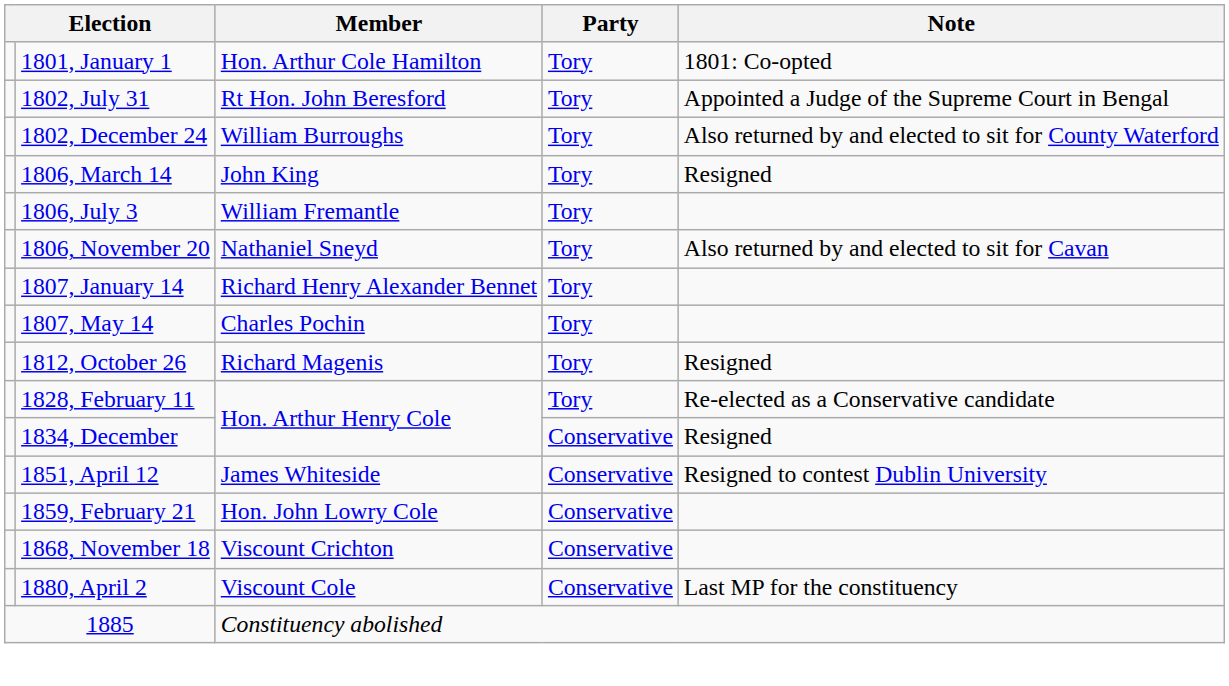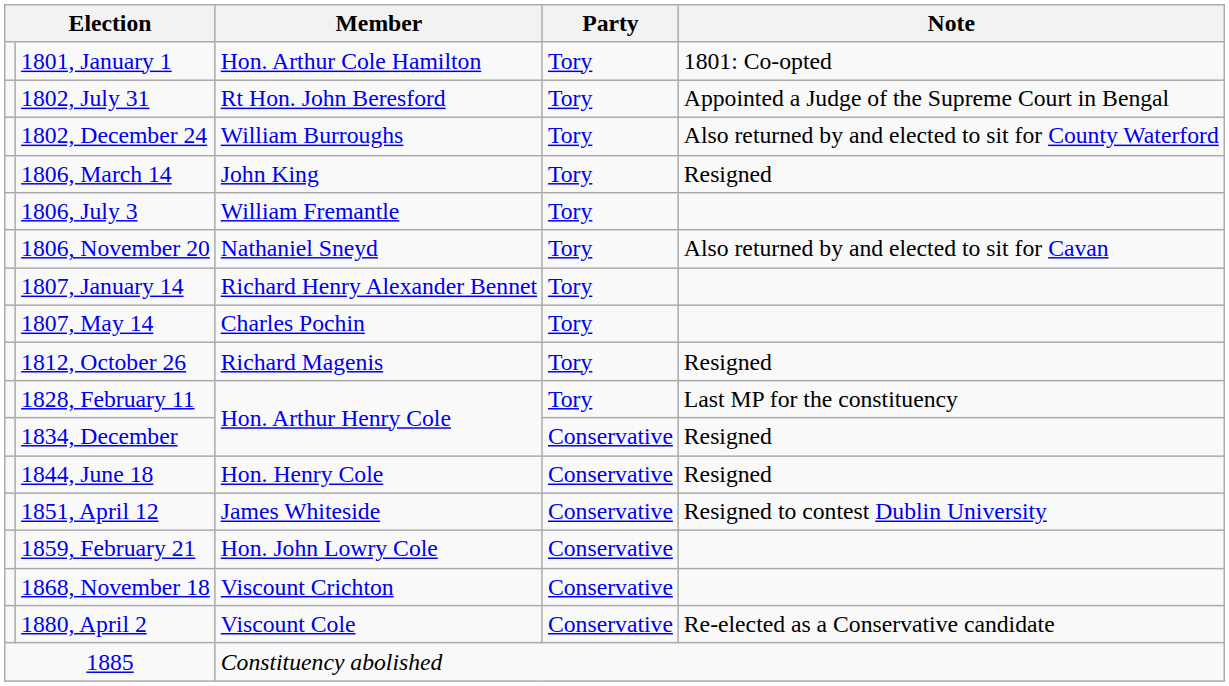(869, 398) Re-elected as a Conservative candidate -> (821, 398) Last MP for the constituency
+ row: (87, 473)
(821, 586) Last MP for the constituency -> (869, 624) Re-elected as a Conservative candidate
